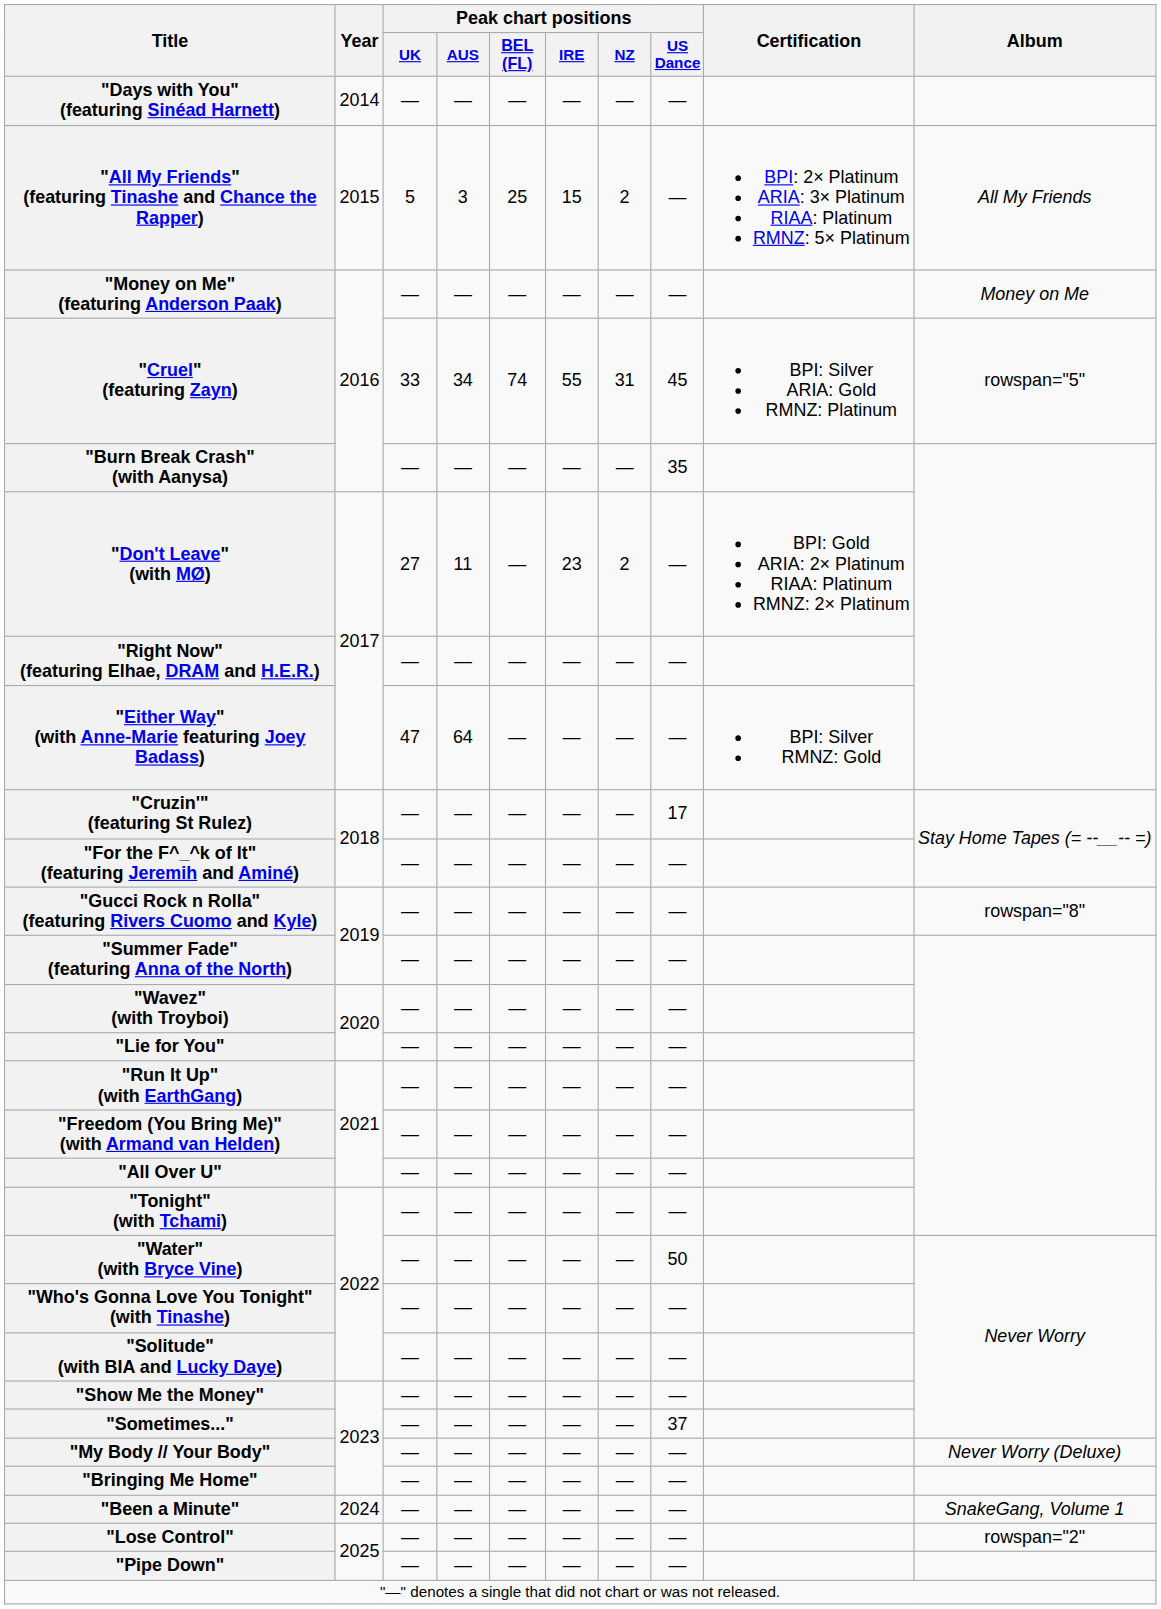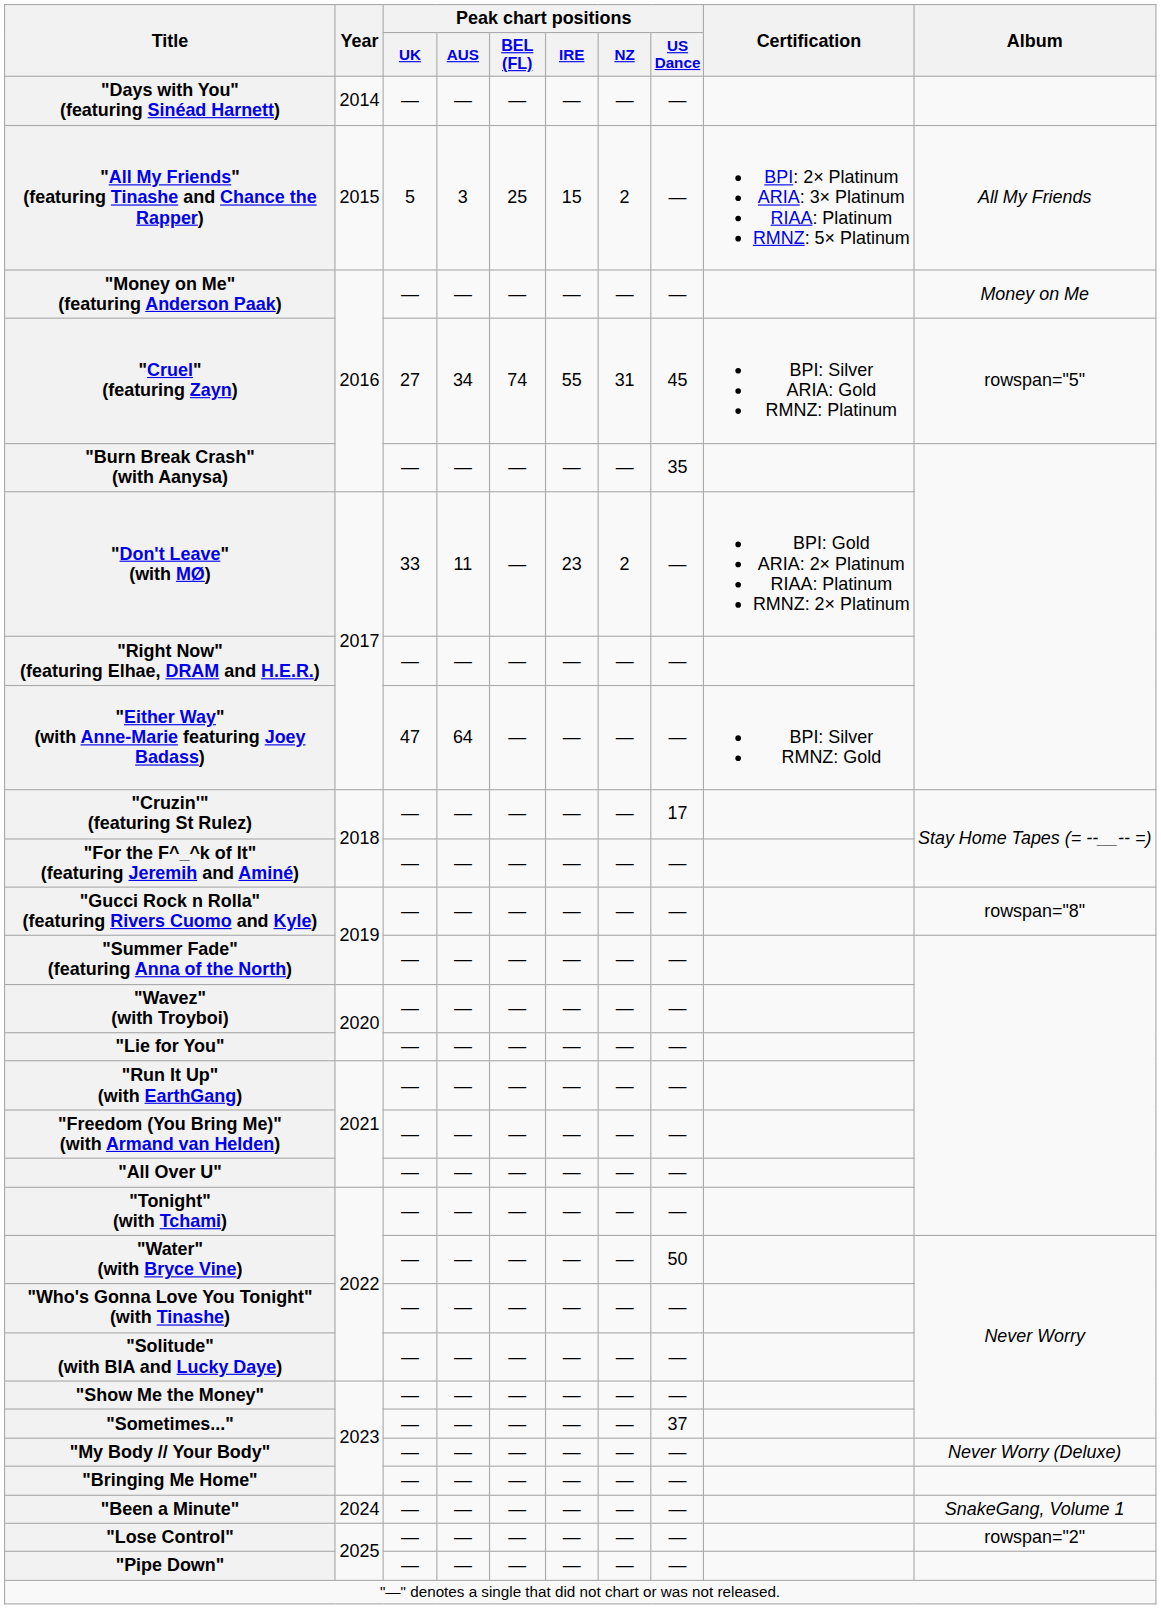(410, 380) 33 -> (410, 380) 27
(410, 564) 27 -> (410, 564) 33
